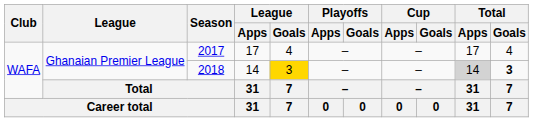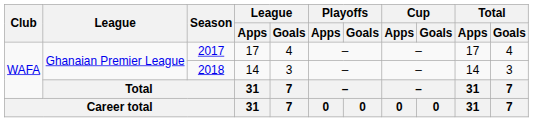(289, 70) gold background -> (289, 70) no background
(473, 70) lightgrey background -> (473, 70) no background
(509, 70) bold -> (509, 70) normal
